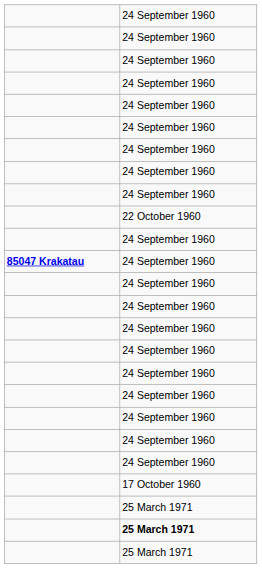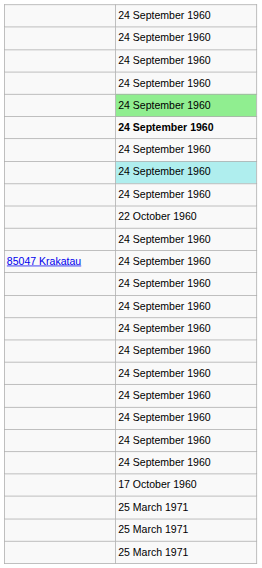(169, 105) no background -> (164, 105) lightgreen background
(169, 127) normal -> (166, 127) bold
(169, 172) no background -> (164, 172) paleturquoise background
(45, 261) bold -> (44, 261) normal
(158, 529) bold -> (153, 529) normal
